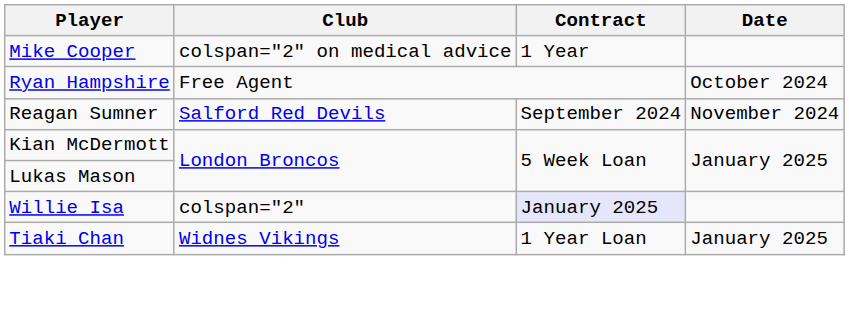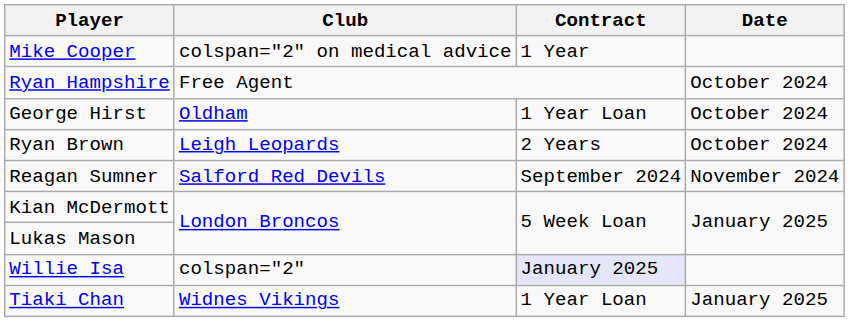+ row: (78, 114)
+ row: (67, 145)
